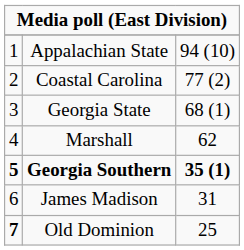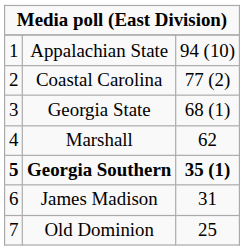(14, 229) bold -> (14, 229) normal
